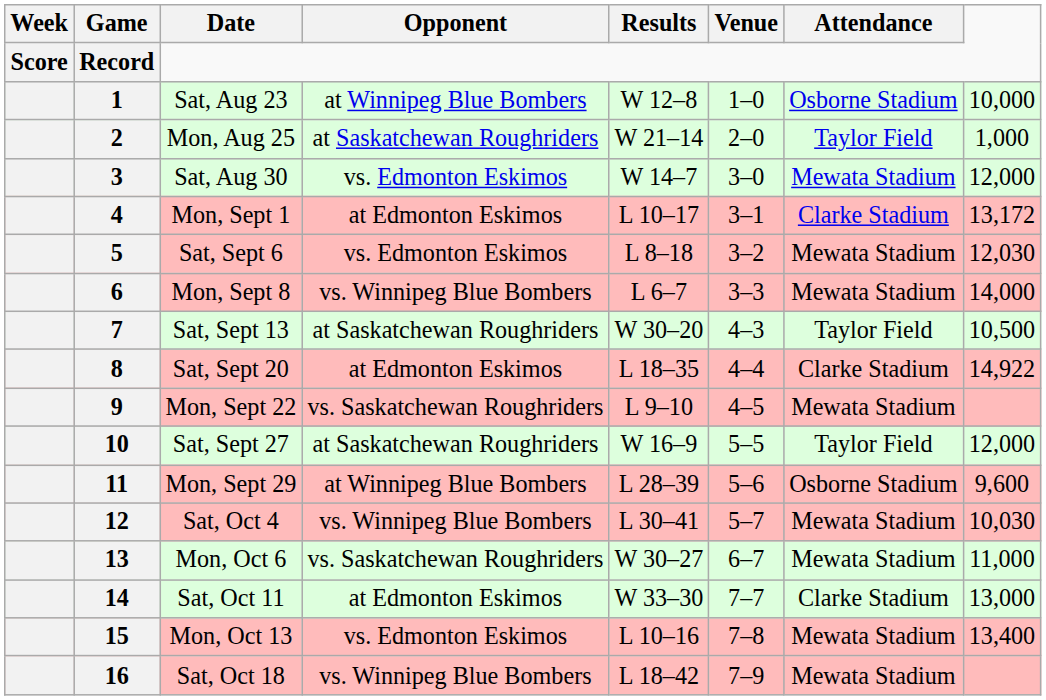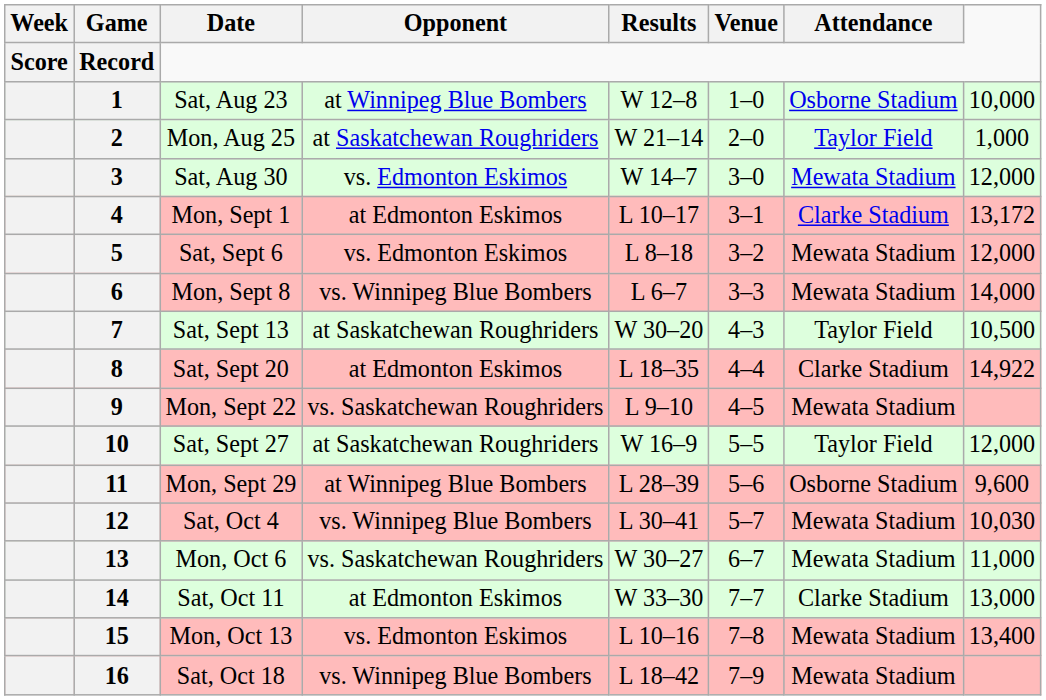(1002, 253) 12,030 -> (1002, 253) 12,000
